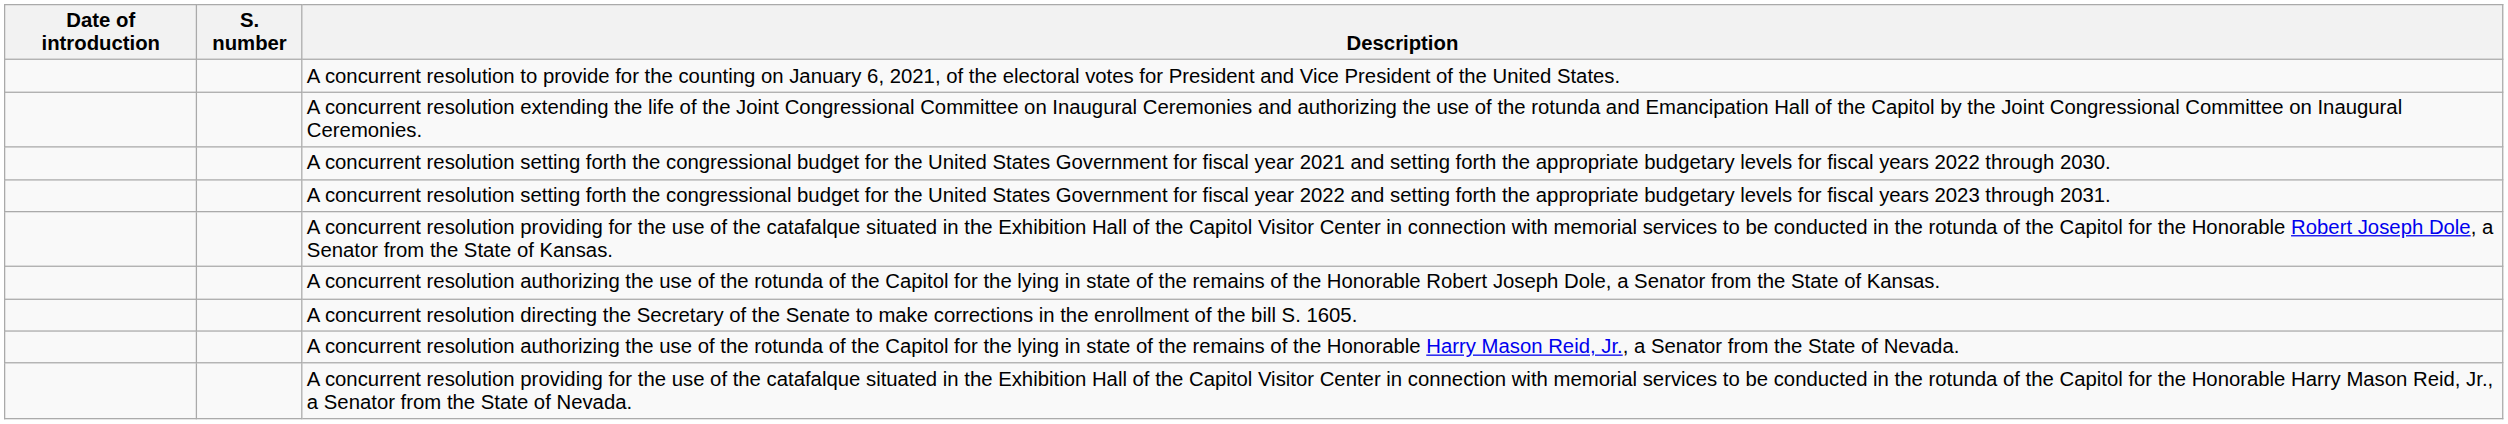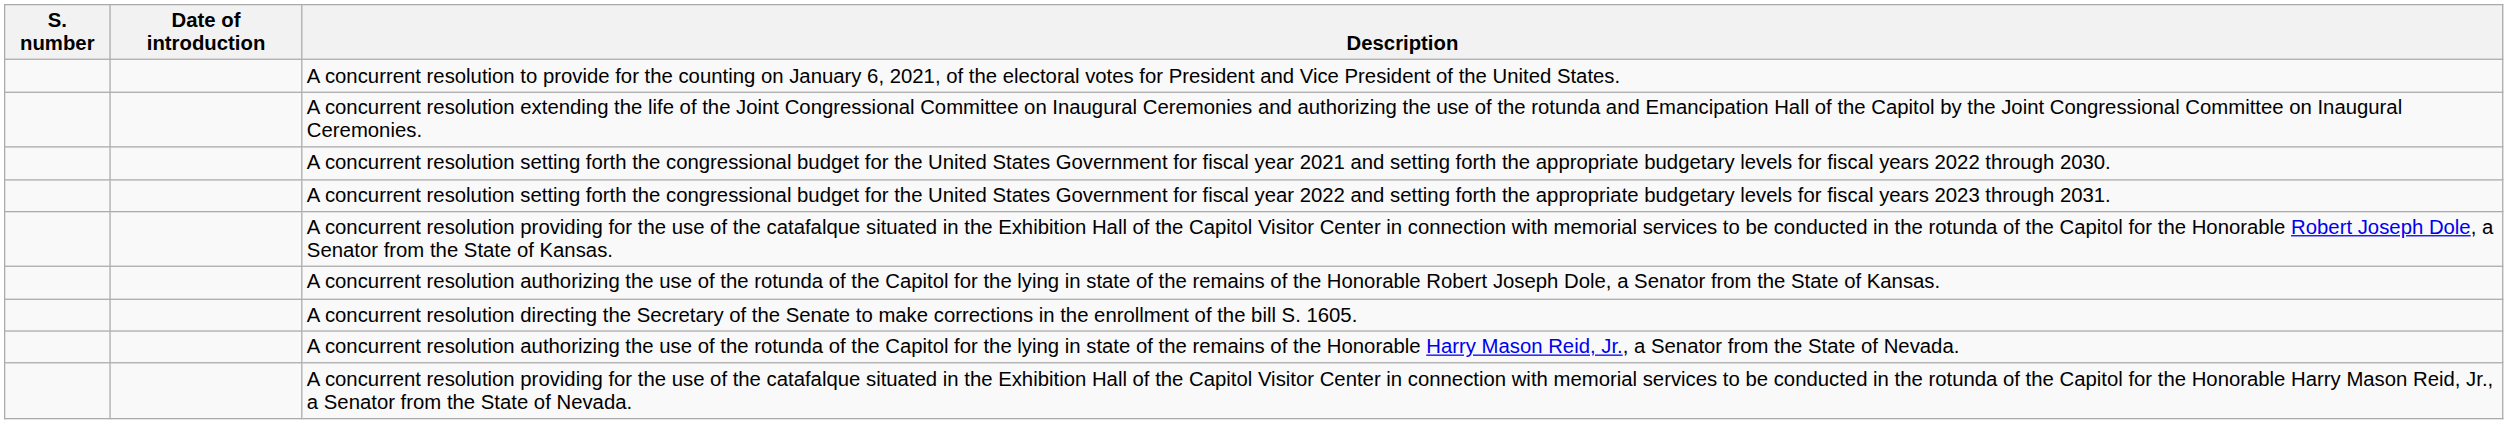columns swapped: (249, 32) <-> (101, 32)
